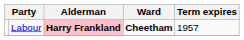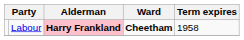(188, 27) 1957 -> (188, 27) 1958
